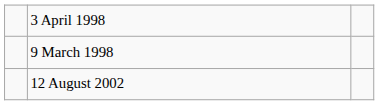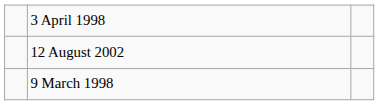rows swapped: (72, 52) <-> (77, 83)
